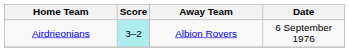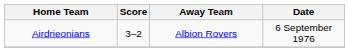(133, 33) paleturquoise background -> (133, 33) no background
